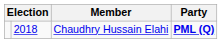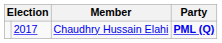(26, 30) 2018 -> (26, 30) 2017
